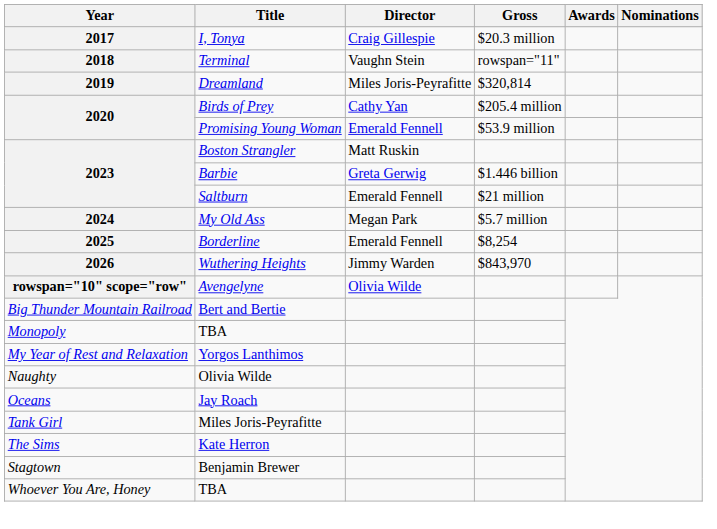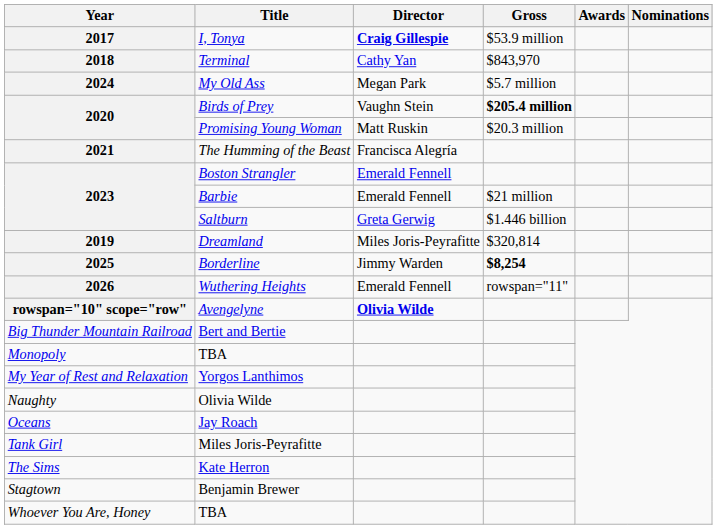(392, 38) normal -> (403, 38) bold
(516, 38) $20.3 million -> (525, 38) $53.9 million
(386, 60) Vaughn Stein -> (387, 60) Cathy Yan
(519, 60) rowspan="11" -> (513, 60) $843,970
rows swapped: (100, 83) <-> (100, 219)
(378, 106) Cathy Yan -> (395, 106) Vaughn Stein
(520, 106) normal -> (529, 106) bold
(396, 128) Emerald Fennell -> (392, 128) Matt Ruskin
(516, 128) $53.9 million -> (525, 128) $20.3 million
+ row: (100, 151)
(384, 151) Matt Ruskin -> (404, 173) Emerald Fennell
(387, 173) Greta Gerwig -> (404, 196) Emerald Fennell
(518, 173) $1.446 billion -> (520, 196) $21 million
(396, 196) Emerald Fennell -> (396, 219) Greta Gerwig
(511, 196) $21 million -> (526, 219) $1.446 billion
(396, 241) Emerald Fennell -> (400, 264) Jimmy Warden
(497, 241) normal -> (506, 264) bold
(391, 264) Jimmy Warden -> (404, 286) Emerald Fennell
(505, 264) $843,970 -> (527, 286) rowspan="11"
(385, 286) normal -> (395, 309) bold
